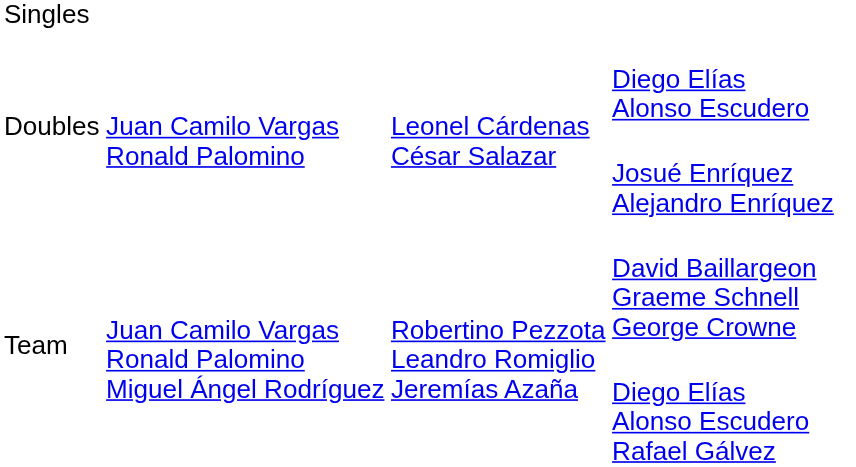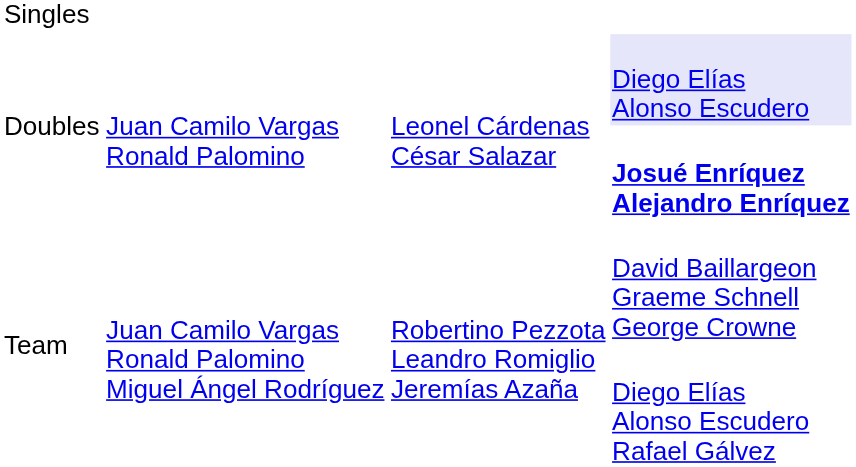(711, 94) no background -> (711, 94) lavender background
(723, 188) normal -> (731, 188) bold
